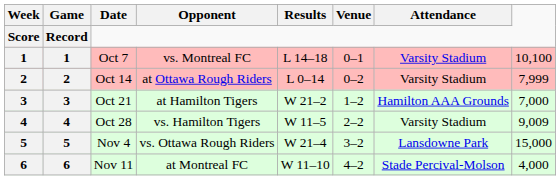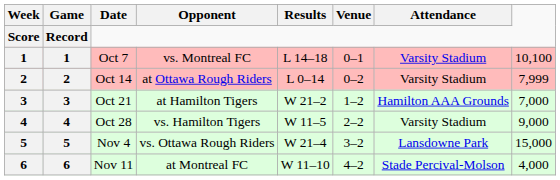(534, 121) 9,009 -> (534, 121) 9,000
